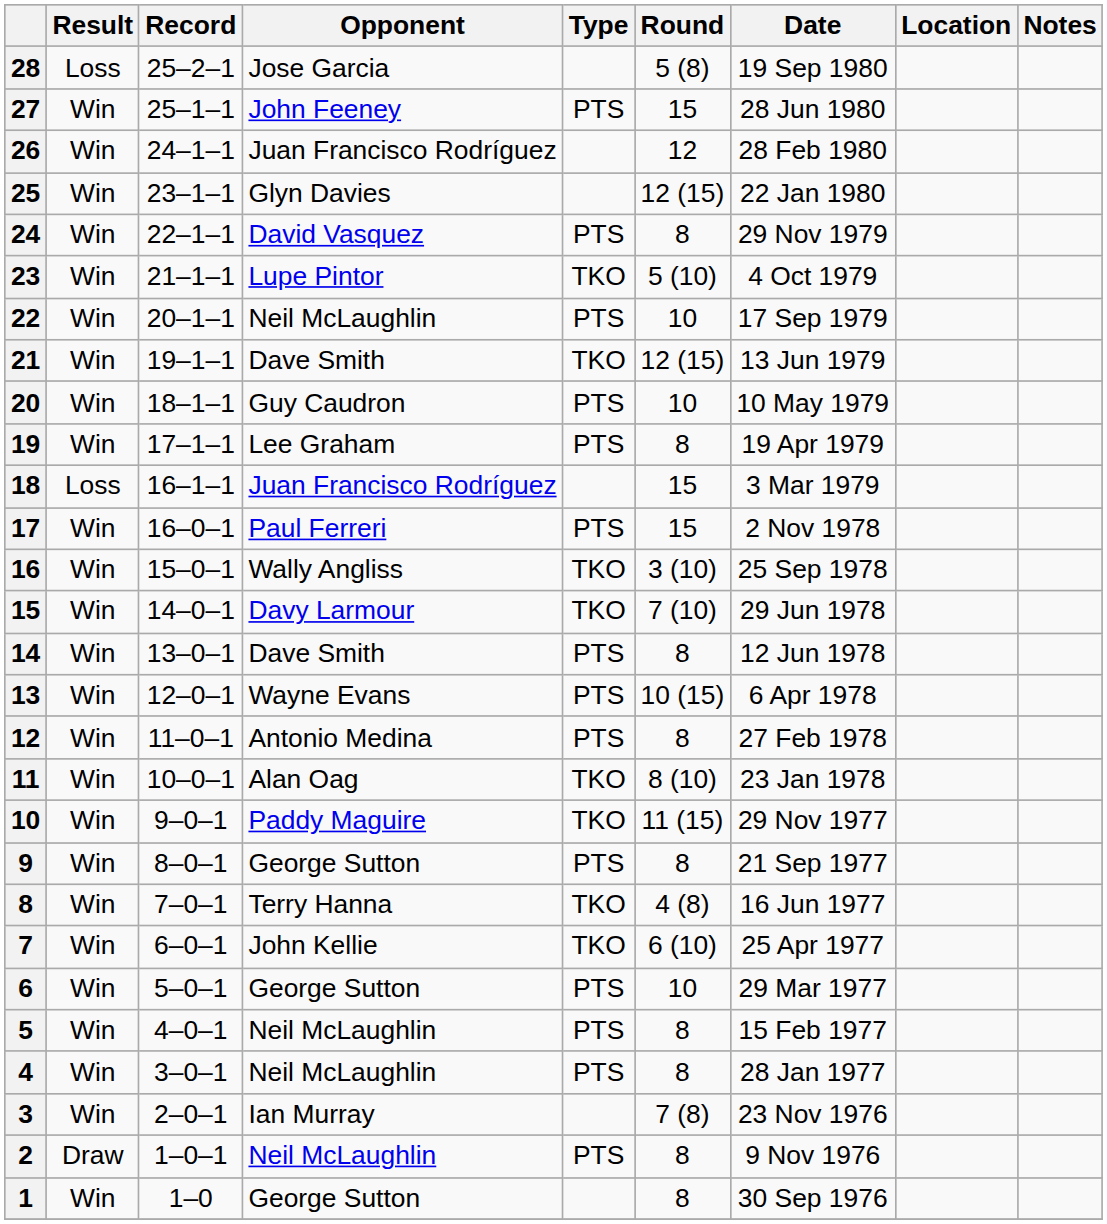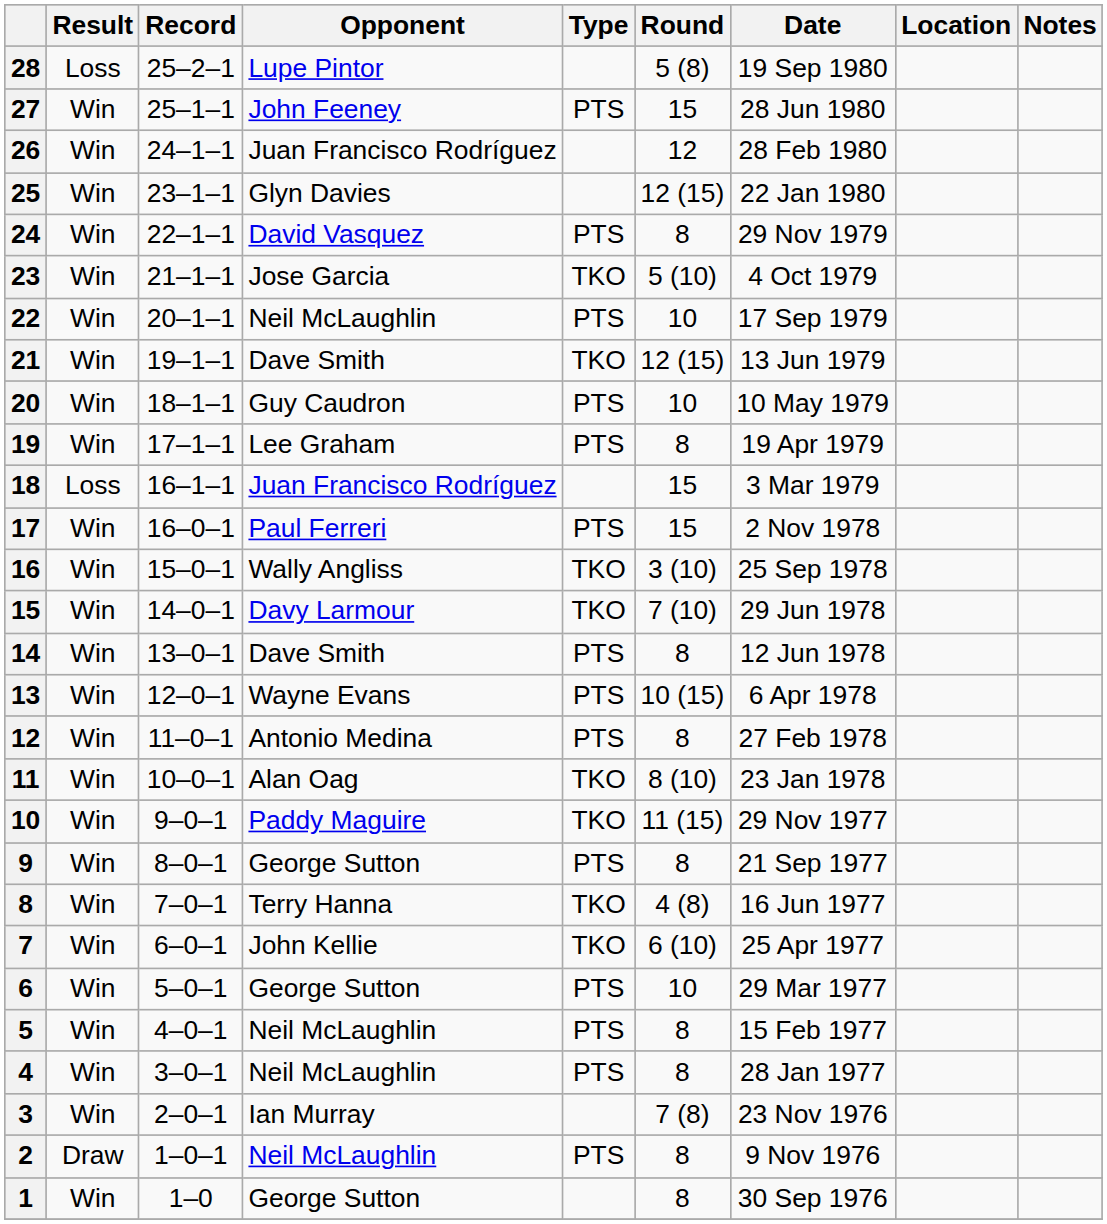(319, 67) Jose Garcia -> (316, 67) Lupe Pintor
(316, 276) Lupe Pintor -> (319, 276) Jose Garcia
